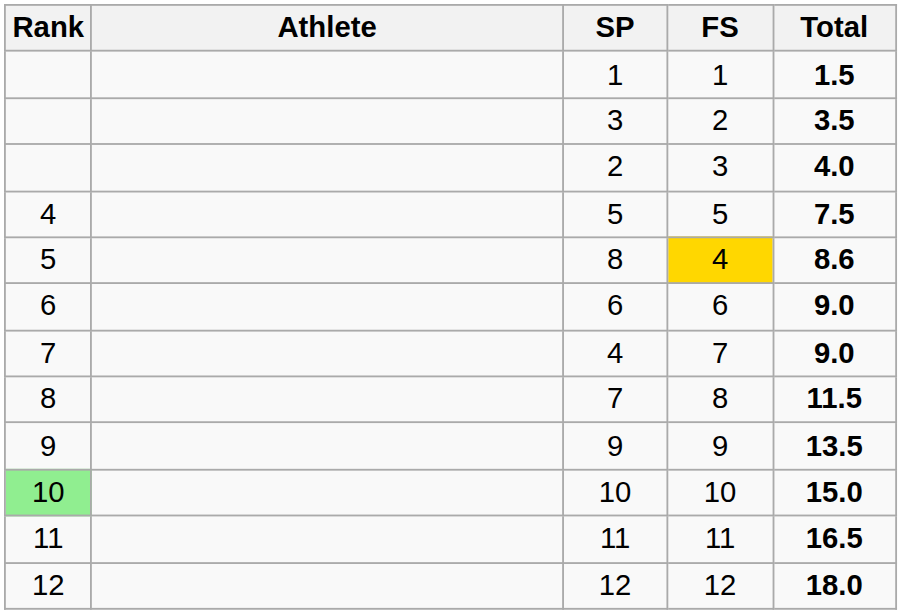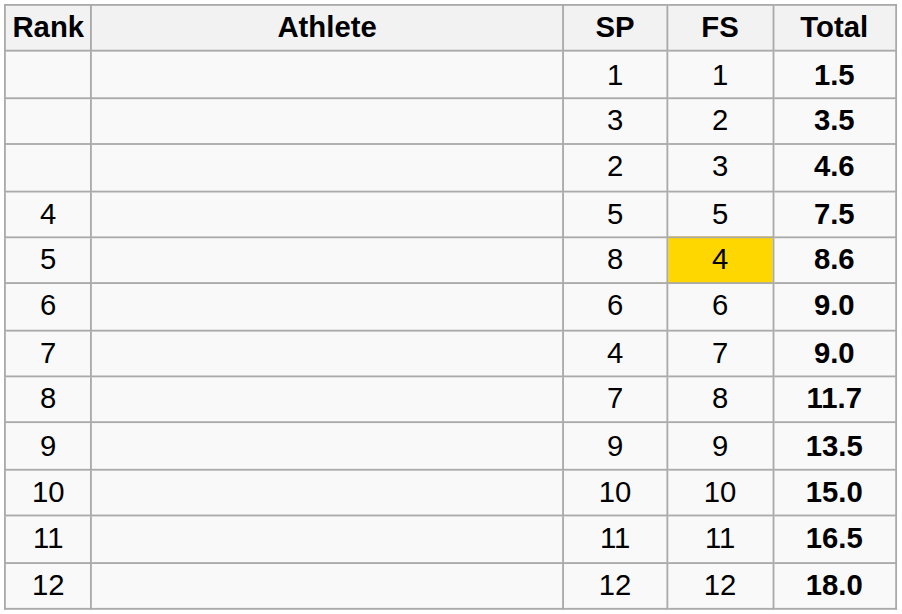(834, 167) 4.0 -> (834, 167) 4.6
(834, 399) 11.5 -> (834, 399) 11.7
(48, 492) lightgreen background -> (48, 492) no background
